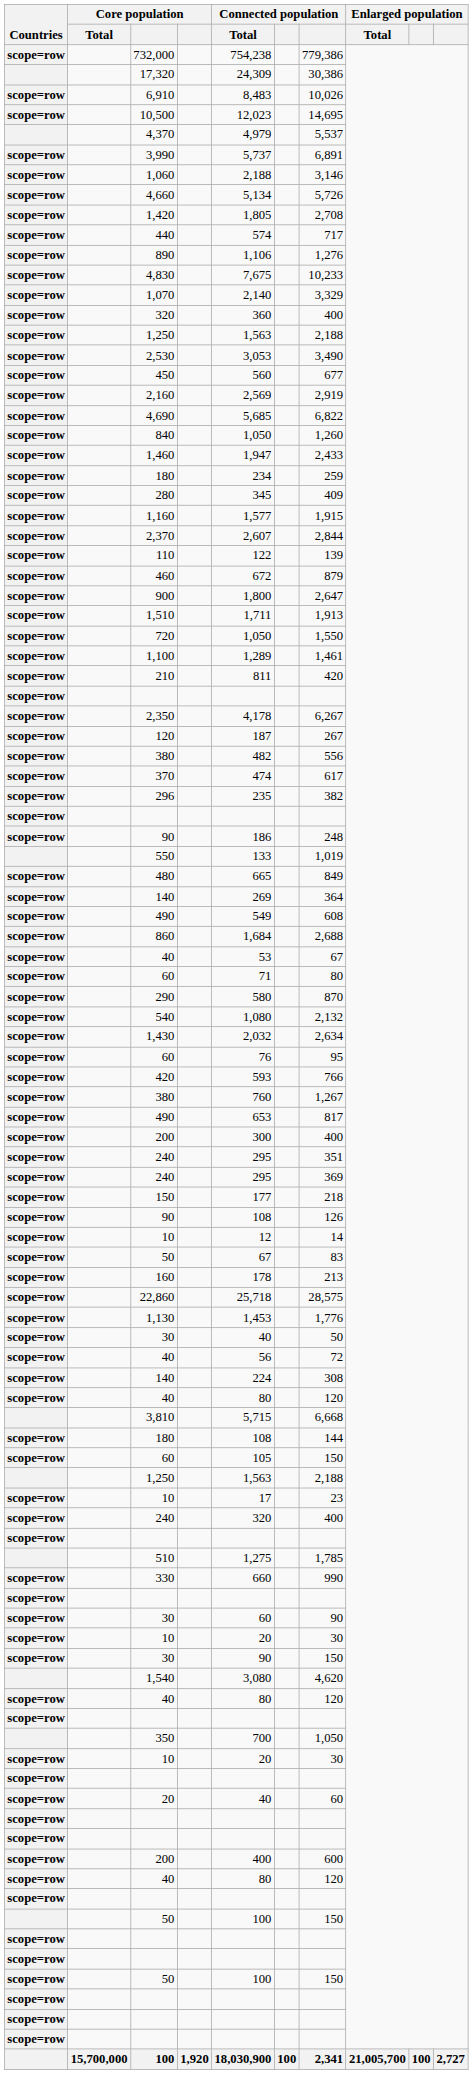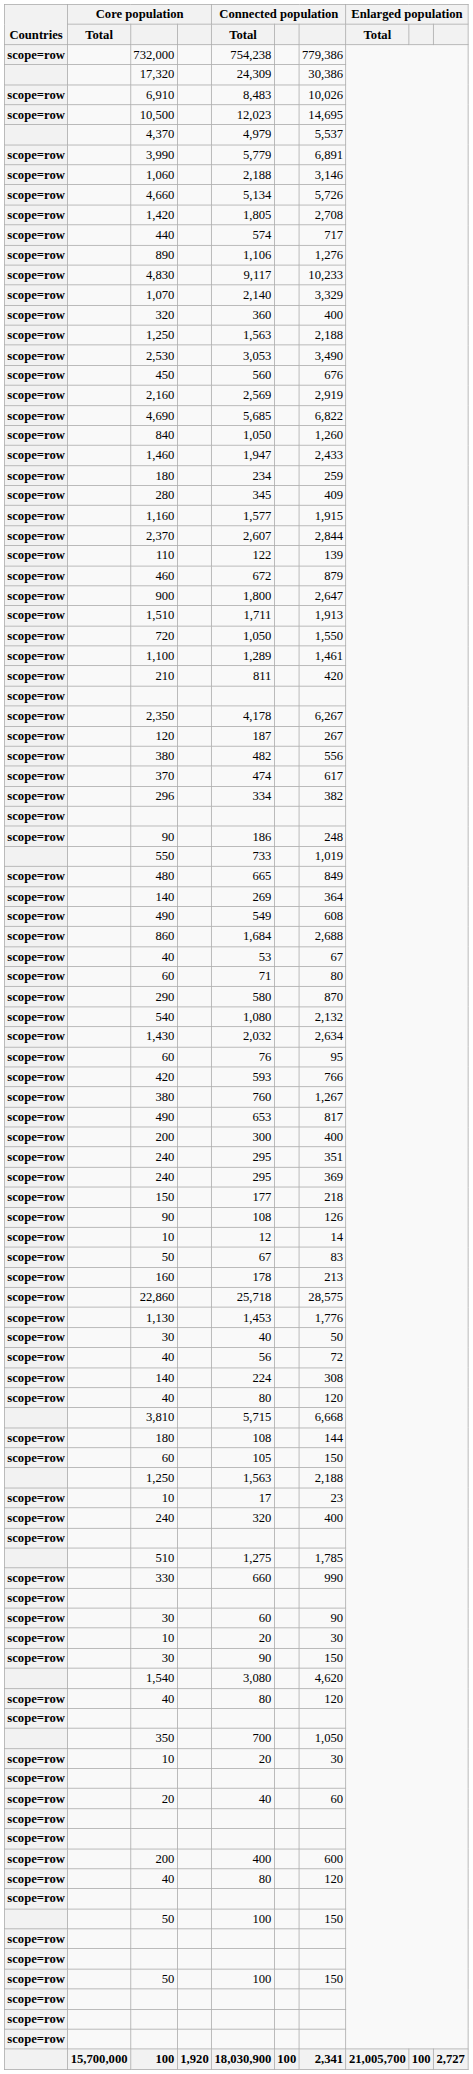(257, 154) 5,737 -> (257, 154) 5,779
(257, 275) 7,675 -> (257, 275) 9,117
(334, 375) 677 -> (334, 375) 676
(262, 796) 235 -> (262, 796) 334
(262, 856) 133 -> (262, 856) 733
